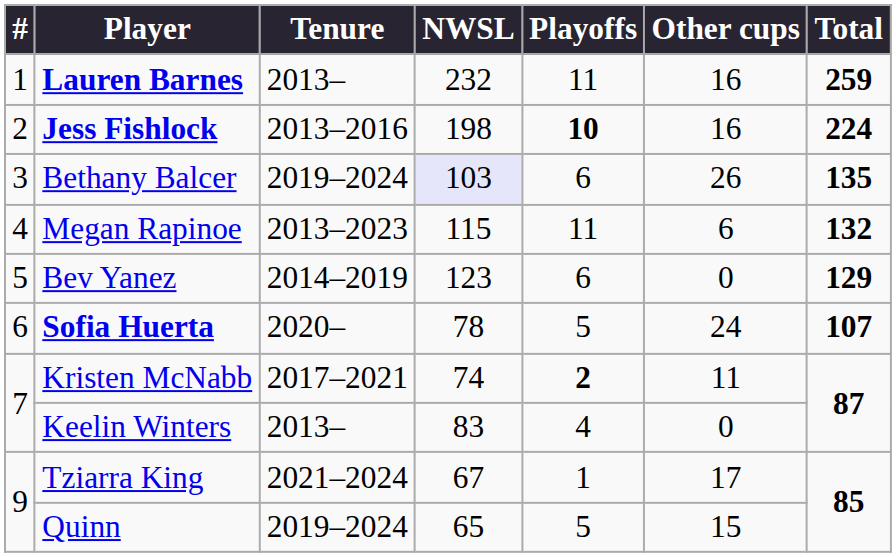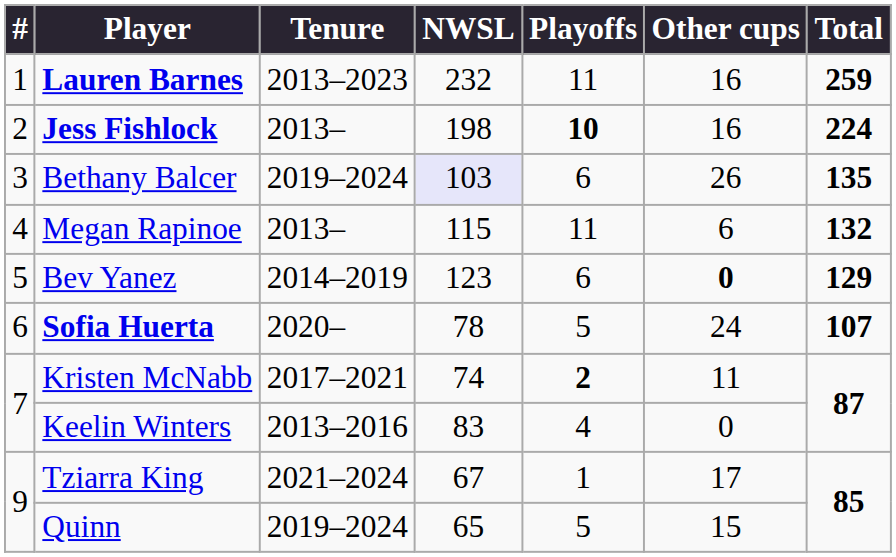(306, 79) 2013– -> (337, 79) 2013–2023
(337, 128) 2013–2016 -> (306, 128) 2013–
(337, 228) 2013–2023 -> (306, 228) 2013–
(726, 278) normal -> (726, 278) bold
(306, 427) 2013– -> (337, 427) 2013–2016
